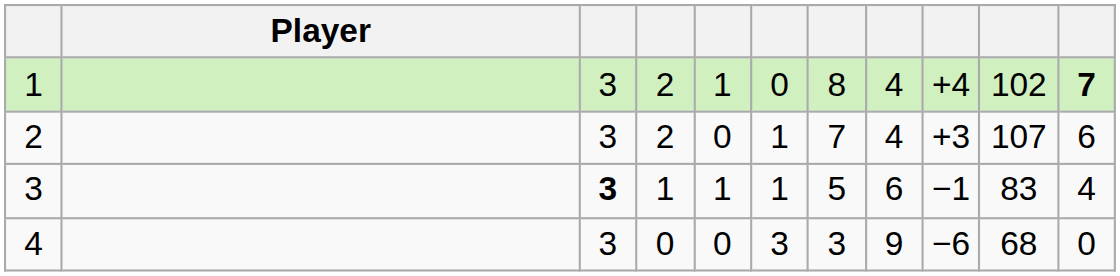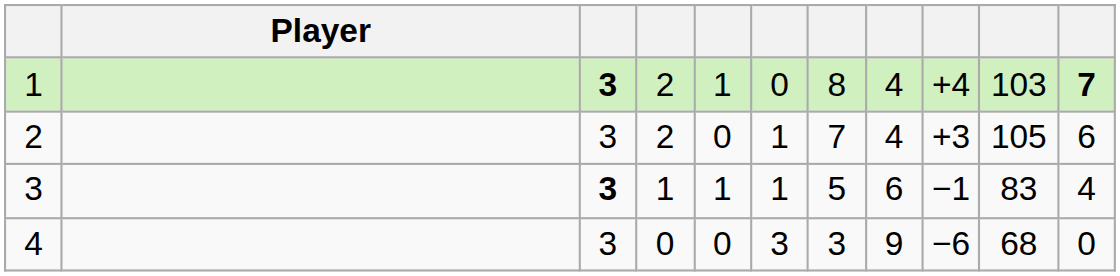(608, 84) normal -> (608, 84) bold
(1019, 84) 102 -> (1019, 84) 103
(1019, 137) 107 -> (1019, 137) 105
